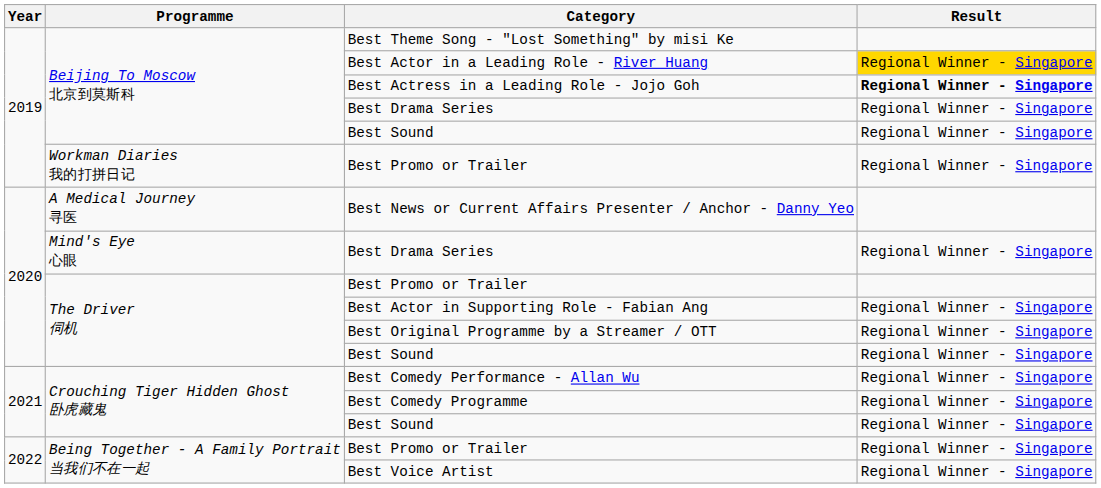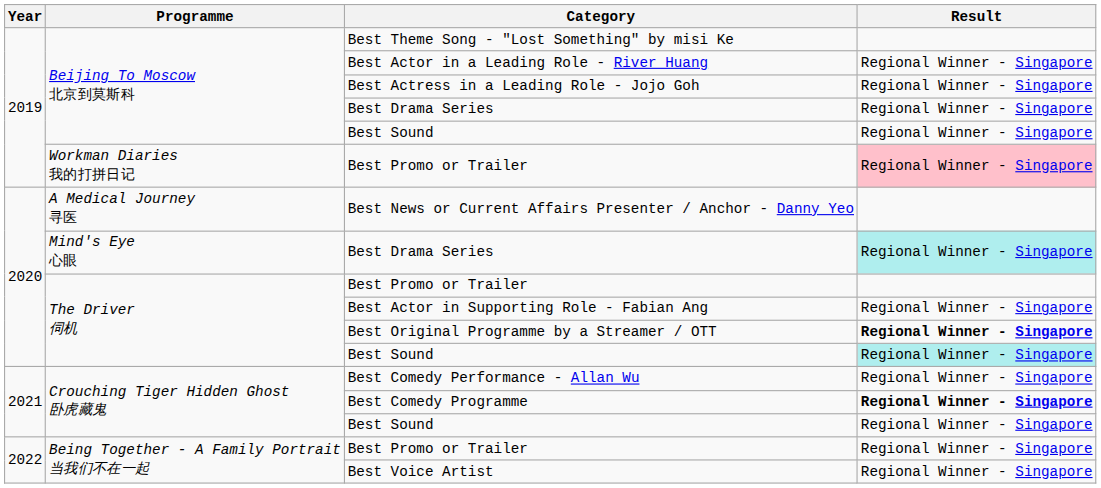(977, 63) gold background -> (977, 63) no background
(977, 86) bold -> (977, 86) normal
(977, 166) no background -> (977, 166) pink background
(977, 252) no background -> (977, 252) paleturquoise background
(977, 332) normal -> (977, 332) bold
(977, 355) no background -> (977, 355) paleturquoise background
(977, 402) normal -> (977, 402) bold
